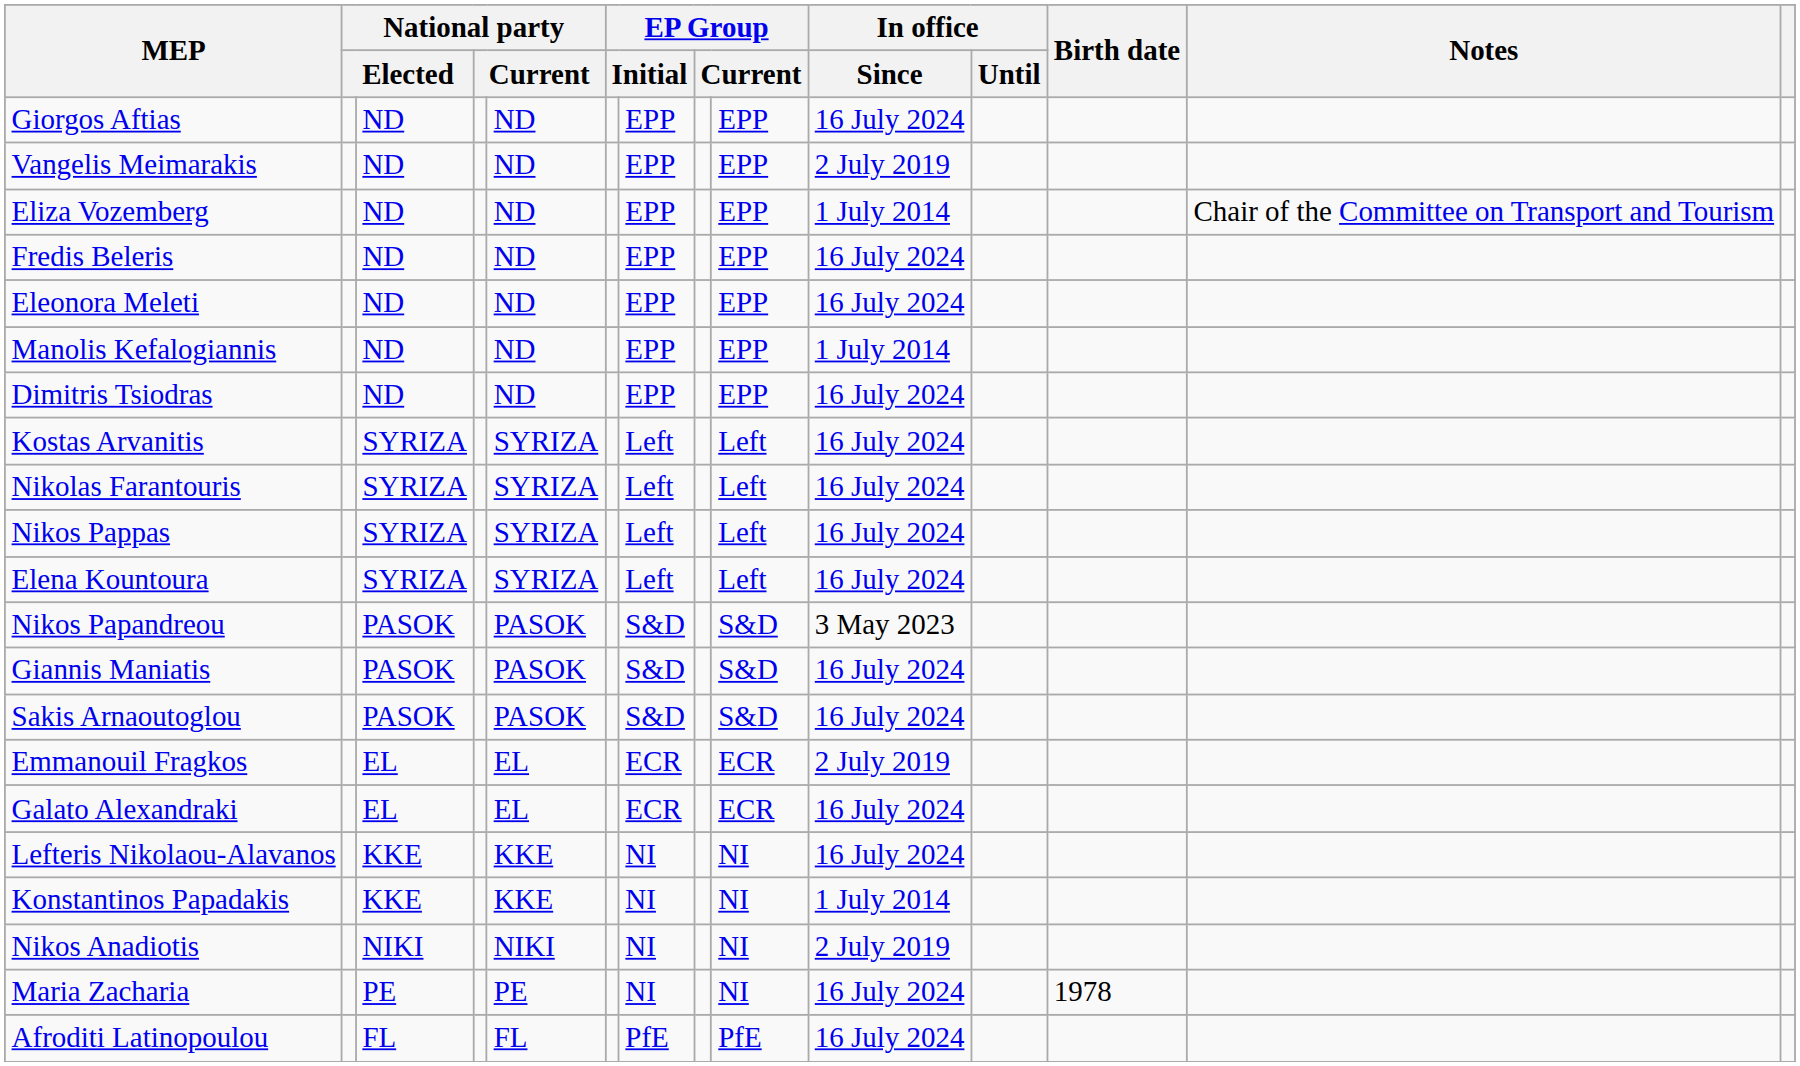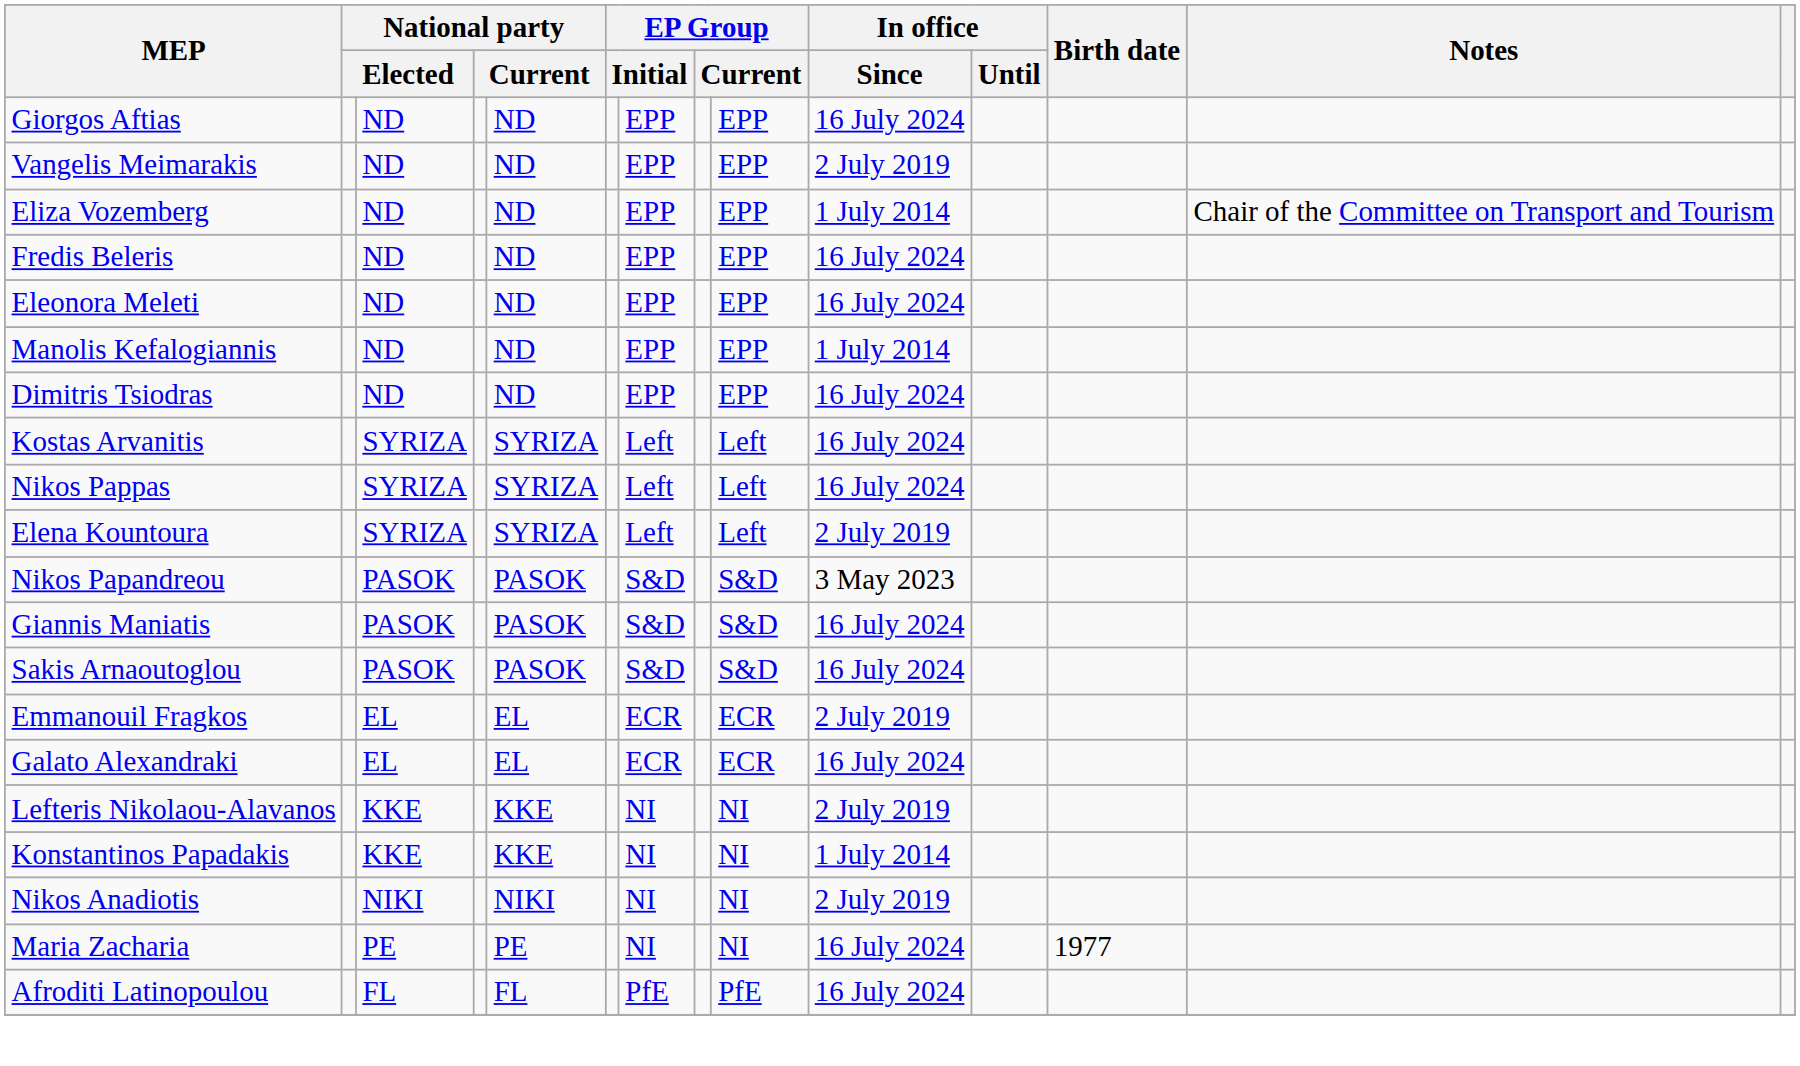- row: (126, 486)
(890, 578) 16 July 2024 -> (882, 532) 2 July 2019
(890, 854) 16 July 2024 -> (882, 808) 2 July 2019
(1083, 991) 1978 -> (1083, 946) 1977
